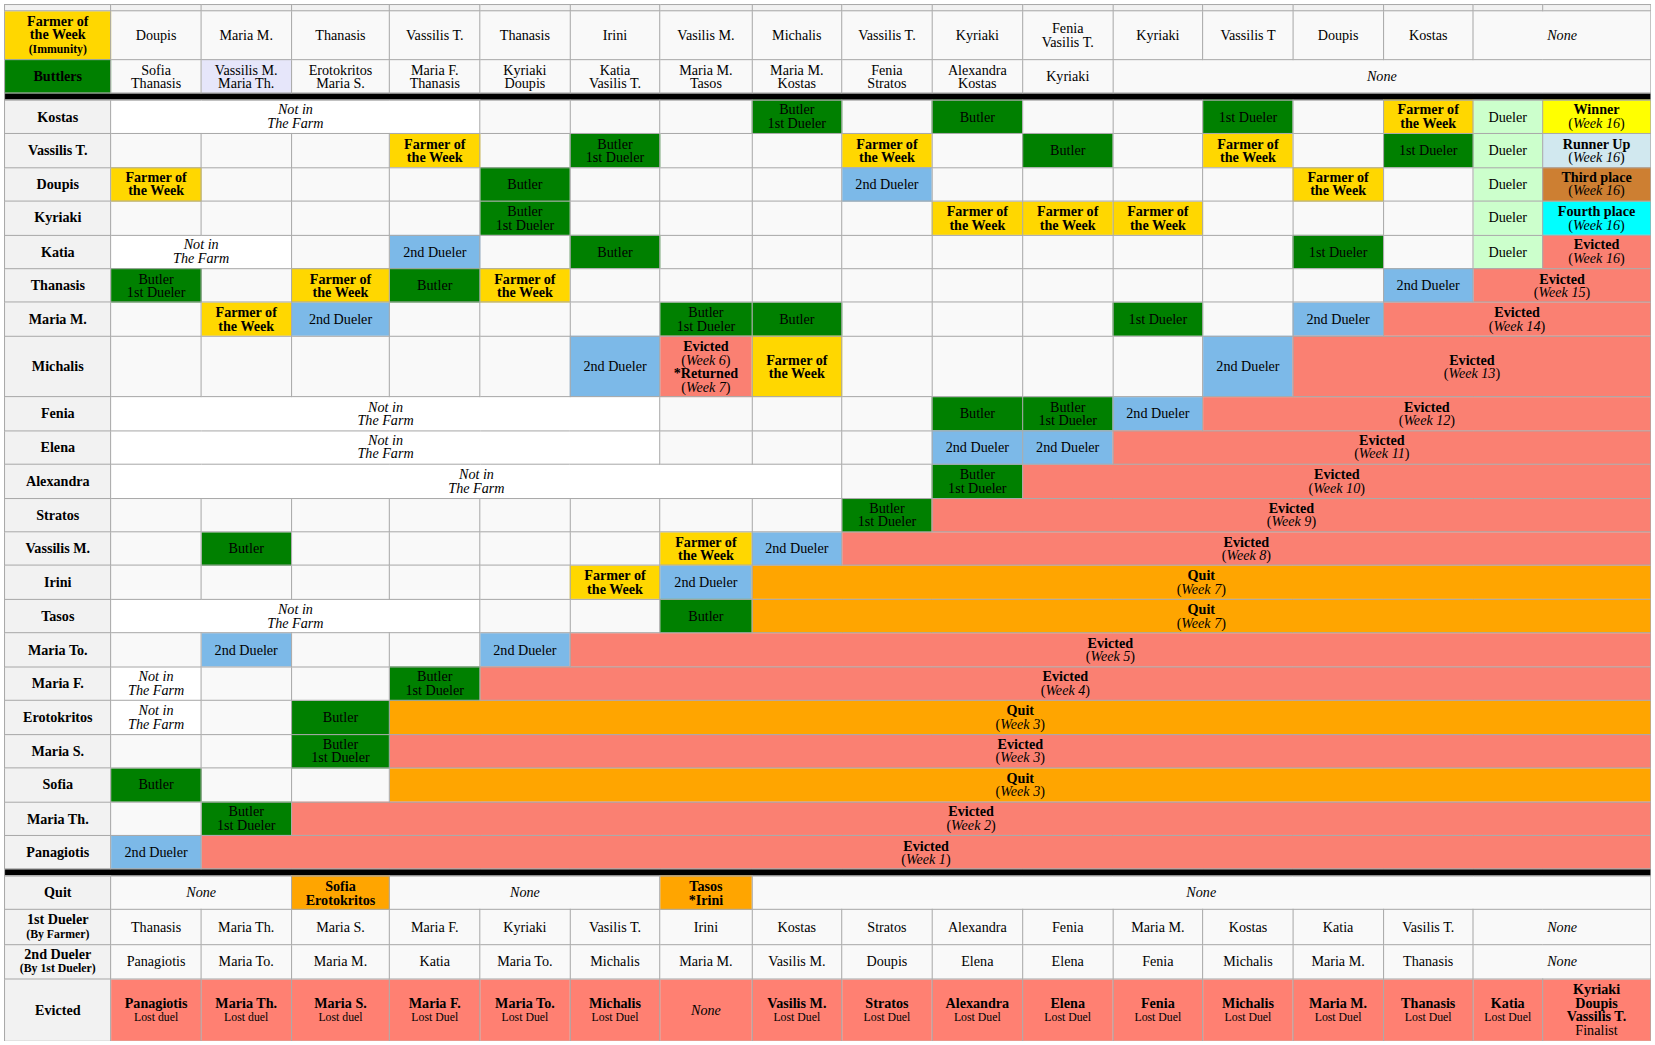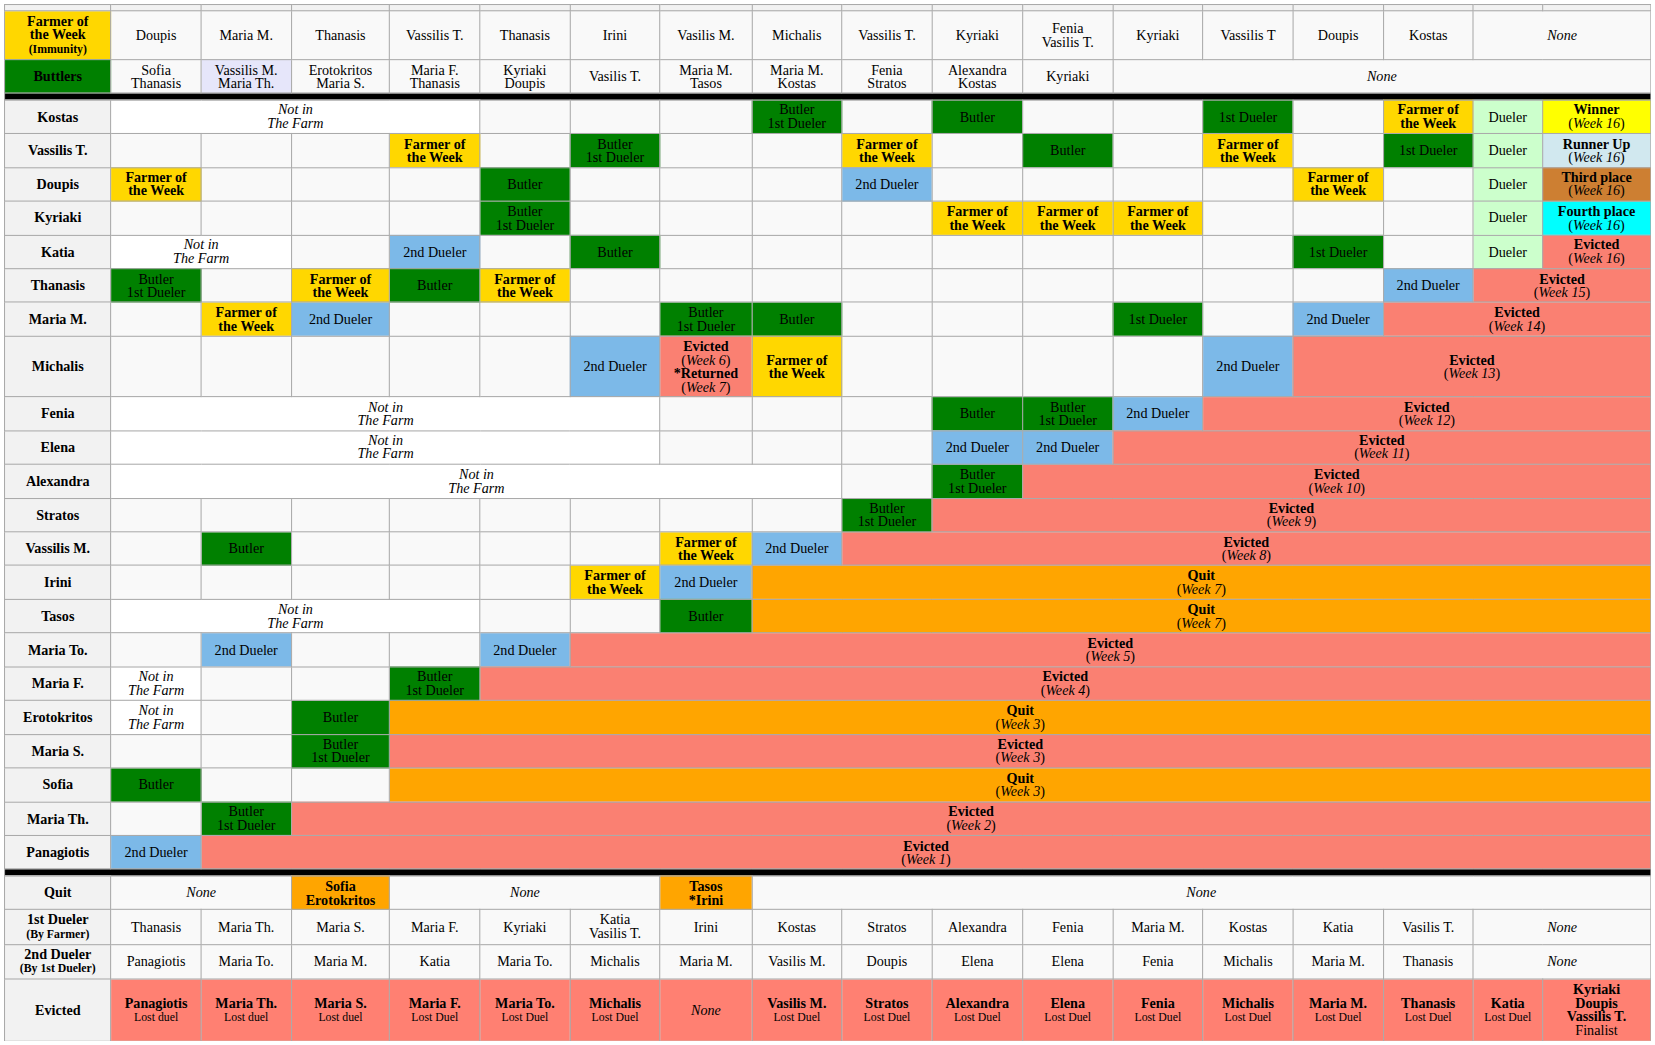(615, 76) Katia Vasilis T. -> (615, 76) Vasilis T.
(615, 927) Vasilis T. -> (615, 927) Katia Vasilis T.
